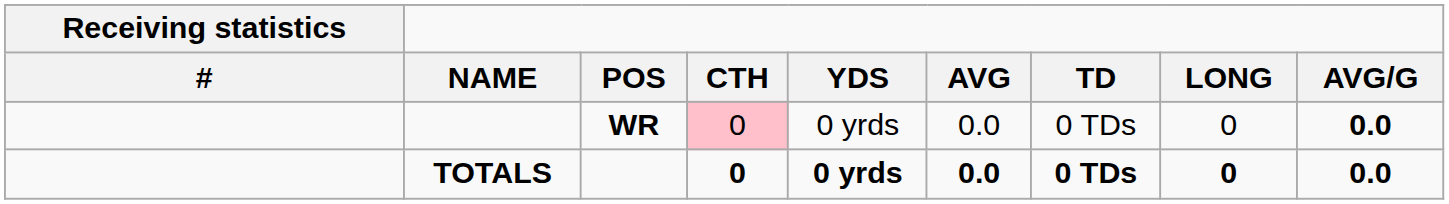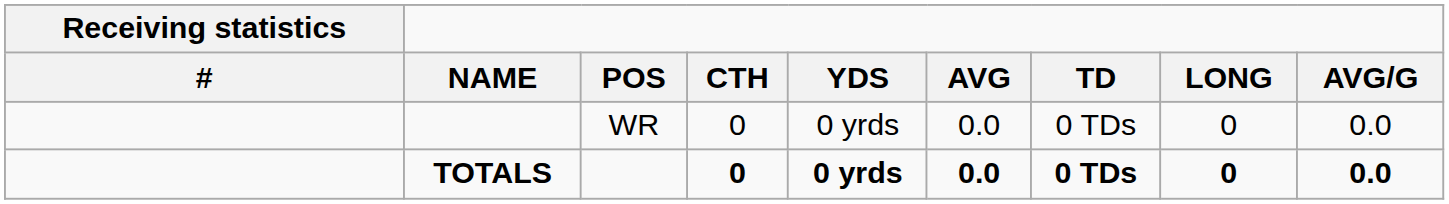(634, 125) bold -> (634, 125) normal
(737, 125) pink background -> (737, 125) no background
(1370, 125) bold -> (1370, 125) normal
